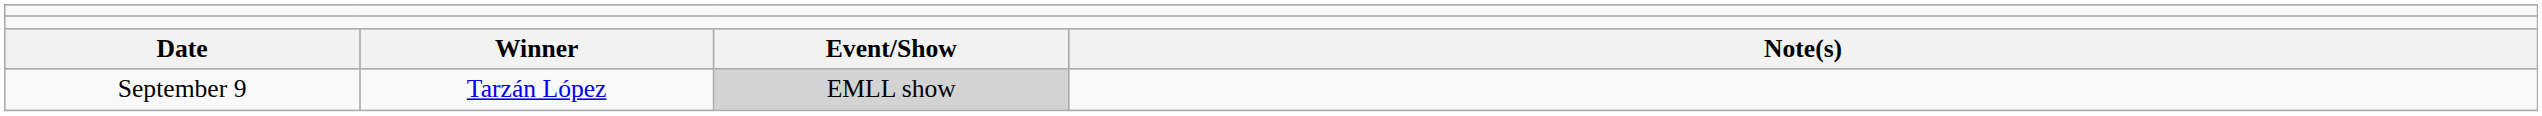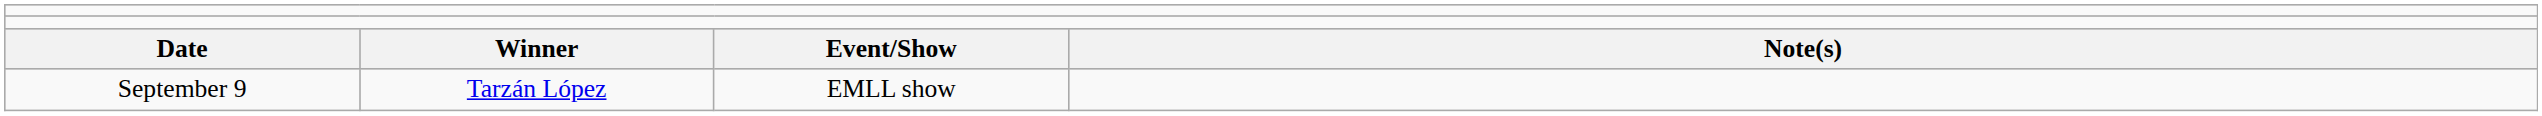(891, 88) lightgrey background -> (891, 88) no background
